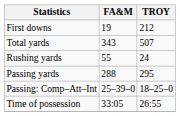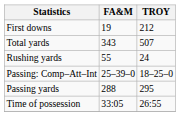rows swapped: (33, 73) <-> (52, 88)
